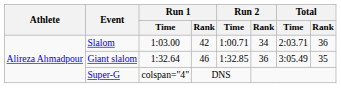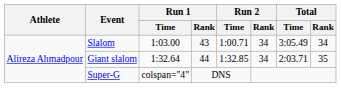(204, 43) 42 -> (204, 43) 43
(293, 43) 2:03.71 -> (293, 43) 3:05.49
(323, 43) 36 -> (323, 43) 34
(204, 59) 46 -> (204, 59) 44
(264, 59) 36 -> (264, 59) 34
(293, 59) 3:05.49 -> (293, 59) 2:03.71
